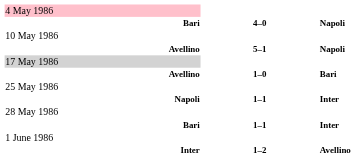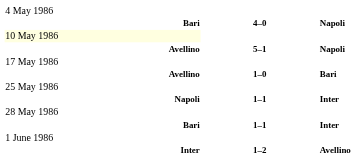(29, 10) pink background -> (29, 10) no background
(32, 36) no background -> (32, 36) lightyellow background
(32, 61) lightgrey background -> (32, 61) no background
